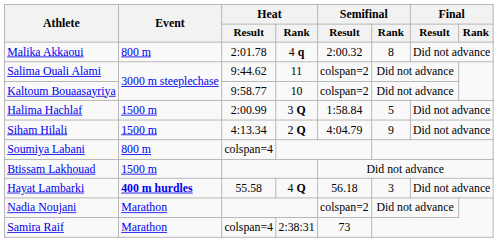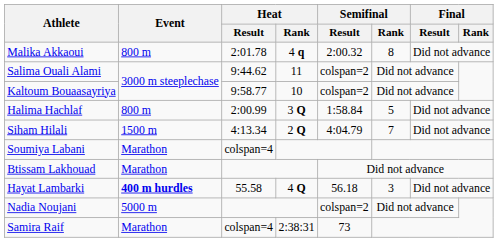(139, 110) 1500 m -> (136, 110) 800 m
(391, 130) 9 -> (391, 130) 7
(136, 149) 800 m -> (144, 149) Marathon
(139, 169) 1500 m -> (144, 169) Marathon
(144, 208) Marathon -> (139, 208) 5000 m
